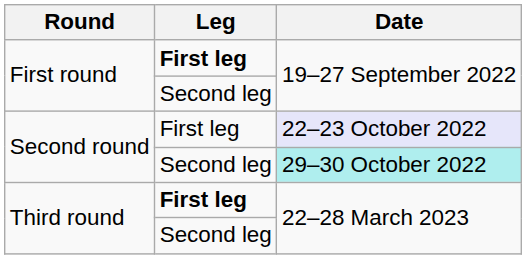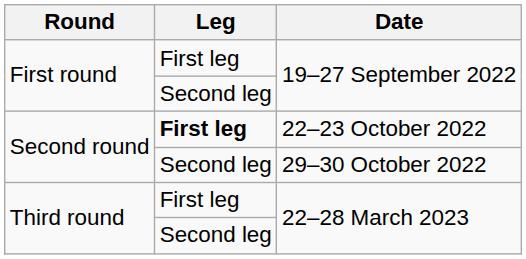(203, 57) bold -> (200, 57) normal
(200, 128) normal -> (203, 128) bold
(384, 128) lavender background -> (384, 128) no background
(384, 164) paleturquoise background -> (384, 164) no background
(203, 199) bold -> (200, 199) normal
